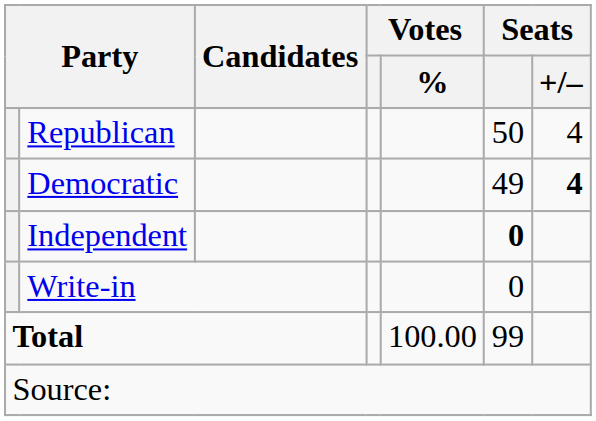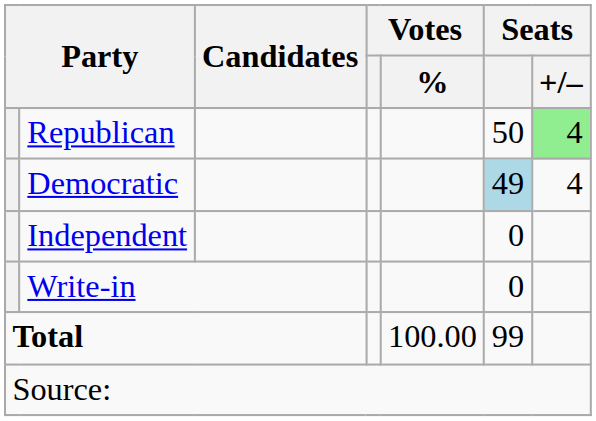(575, 132) no background -> (575, 132) lightgreen background
(508, 183) no background -> (508, 183) lightblue background
(575, 183) bold -> (575, 183) normal
(516, 235) bold -> (516, 235) normal
